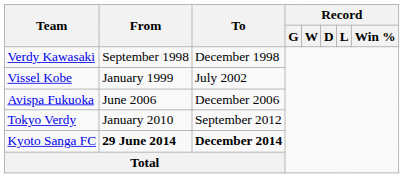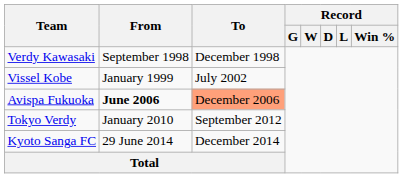(129, 99) normal -> (131, 99) bold
(237, 99) no background -> (237, 99) lightsalmon background
(139, 141) bold -> (138, 141) normal
(239, 141) bold -> (237, 141) normal
